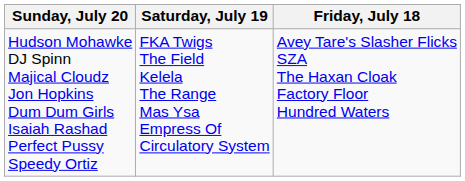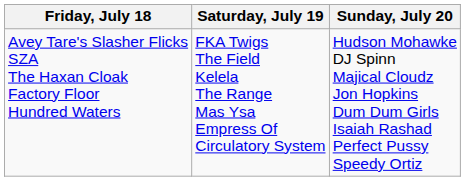columns swapped: (367, 16) <-> (70, 16)
